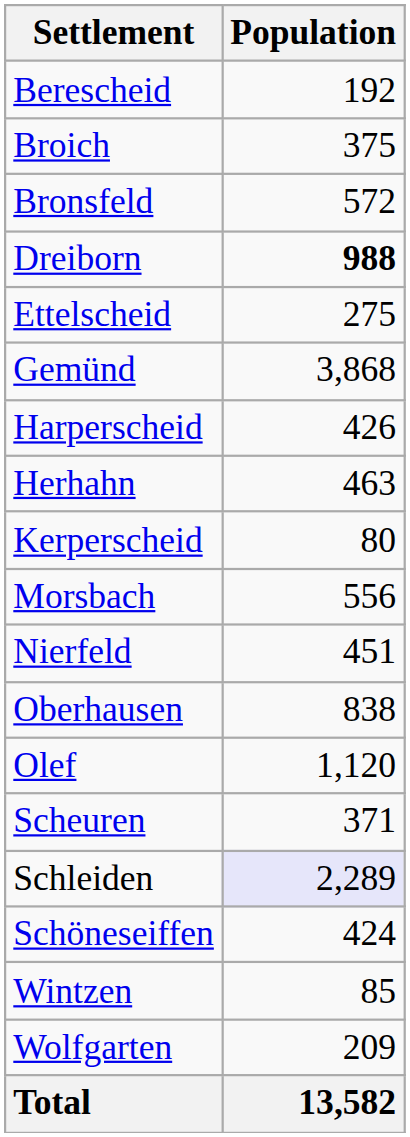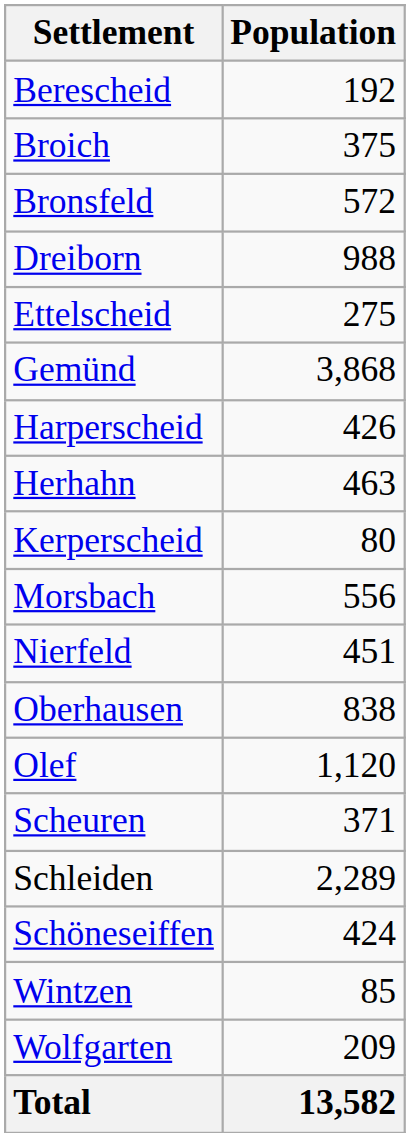(369, 257) bold -> (369, 257) normal
(356, 877) lavender background -> (356, 877) no background
